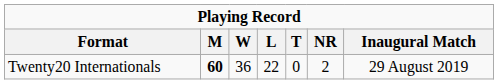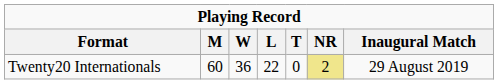(215, 66) bold -> (215, 66) normal
(325, 66) no background -> (325, 66) khaki background
